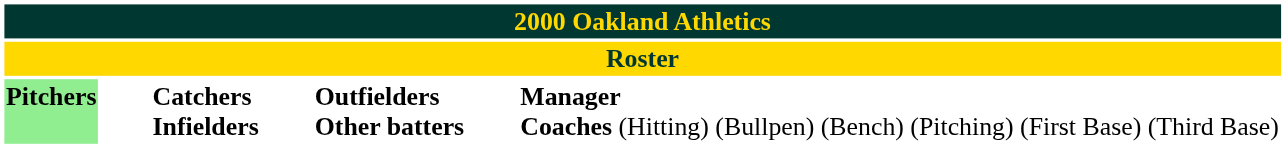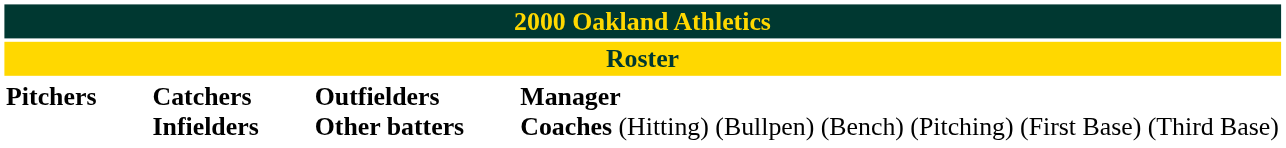(51, 95) lightgreen background -> (51, 95) no background
